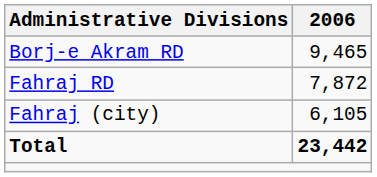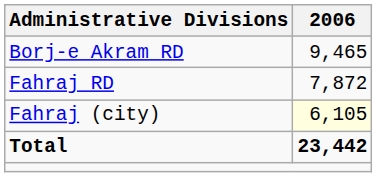(338, 115) no background -> (338, 115) lightyellow background
